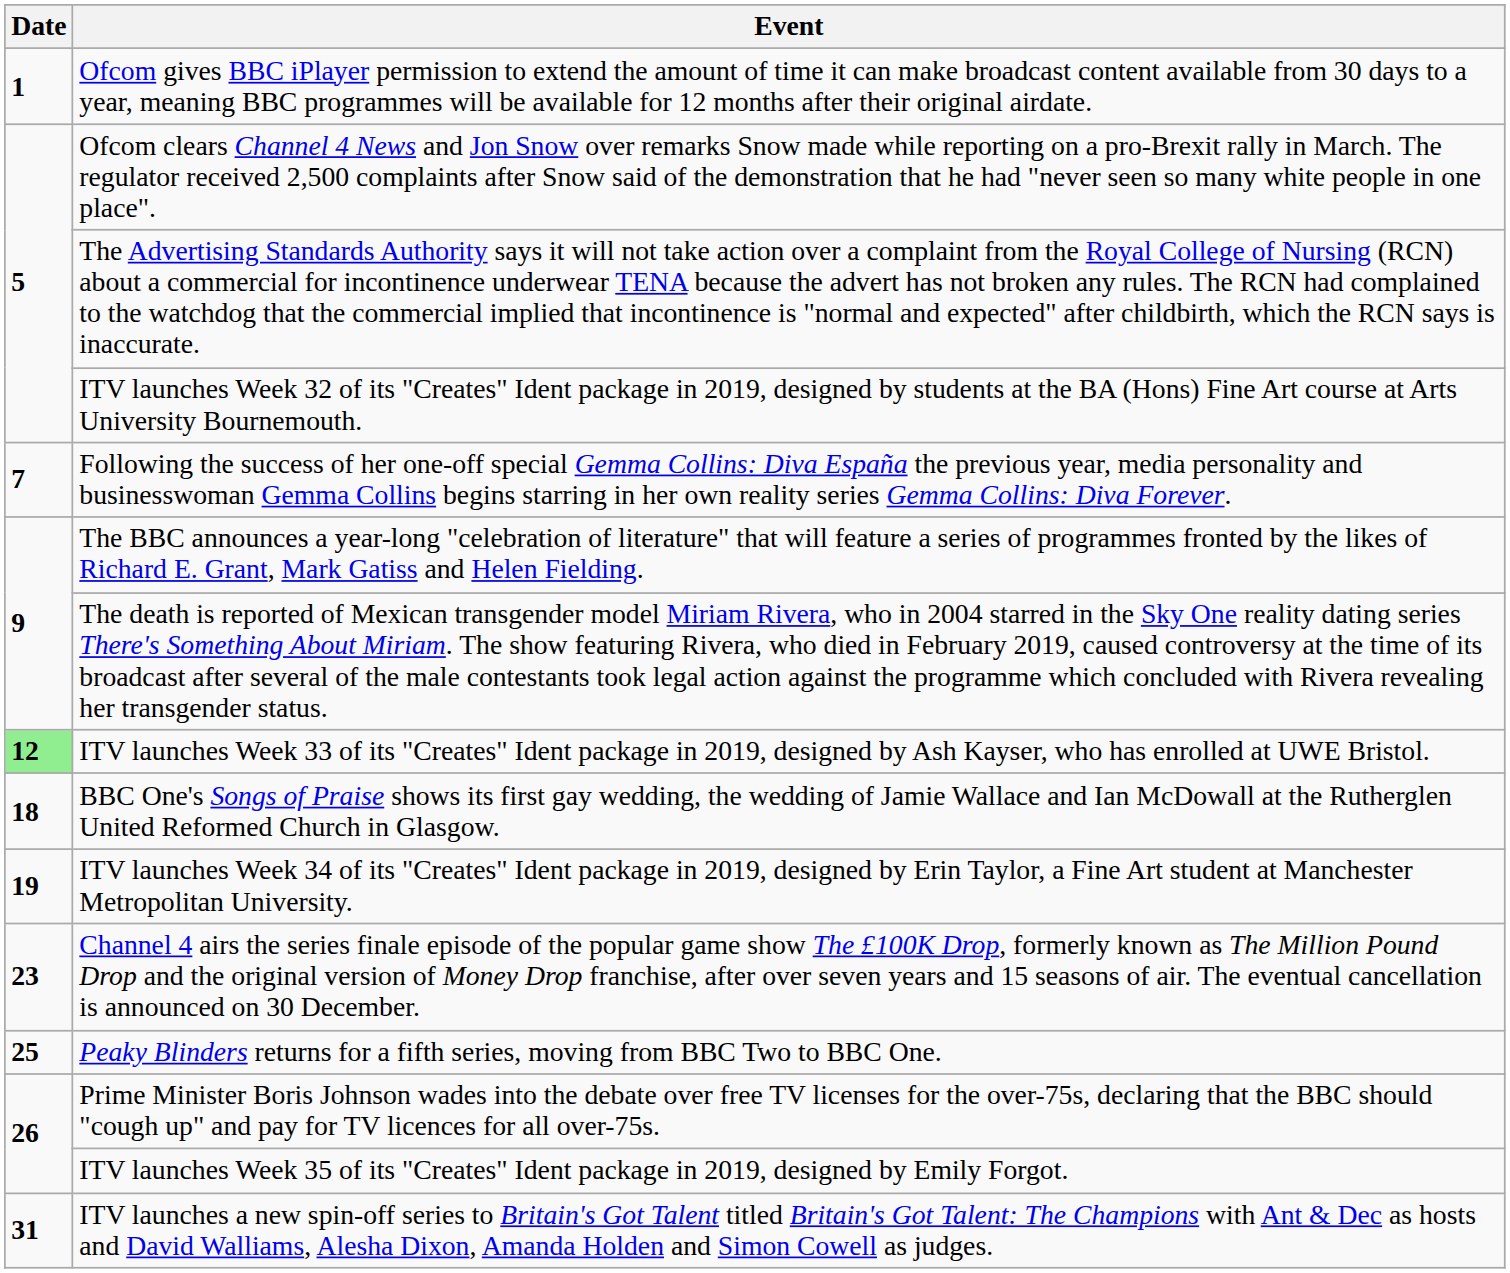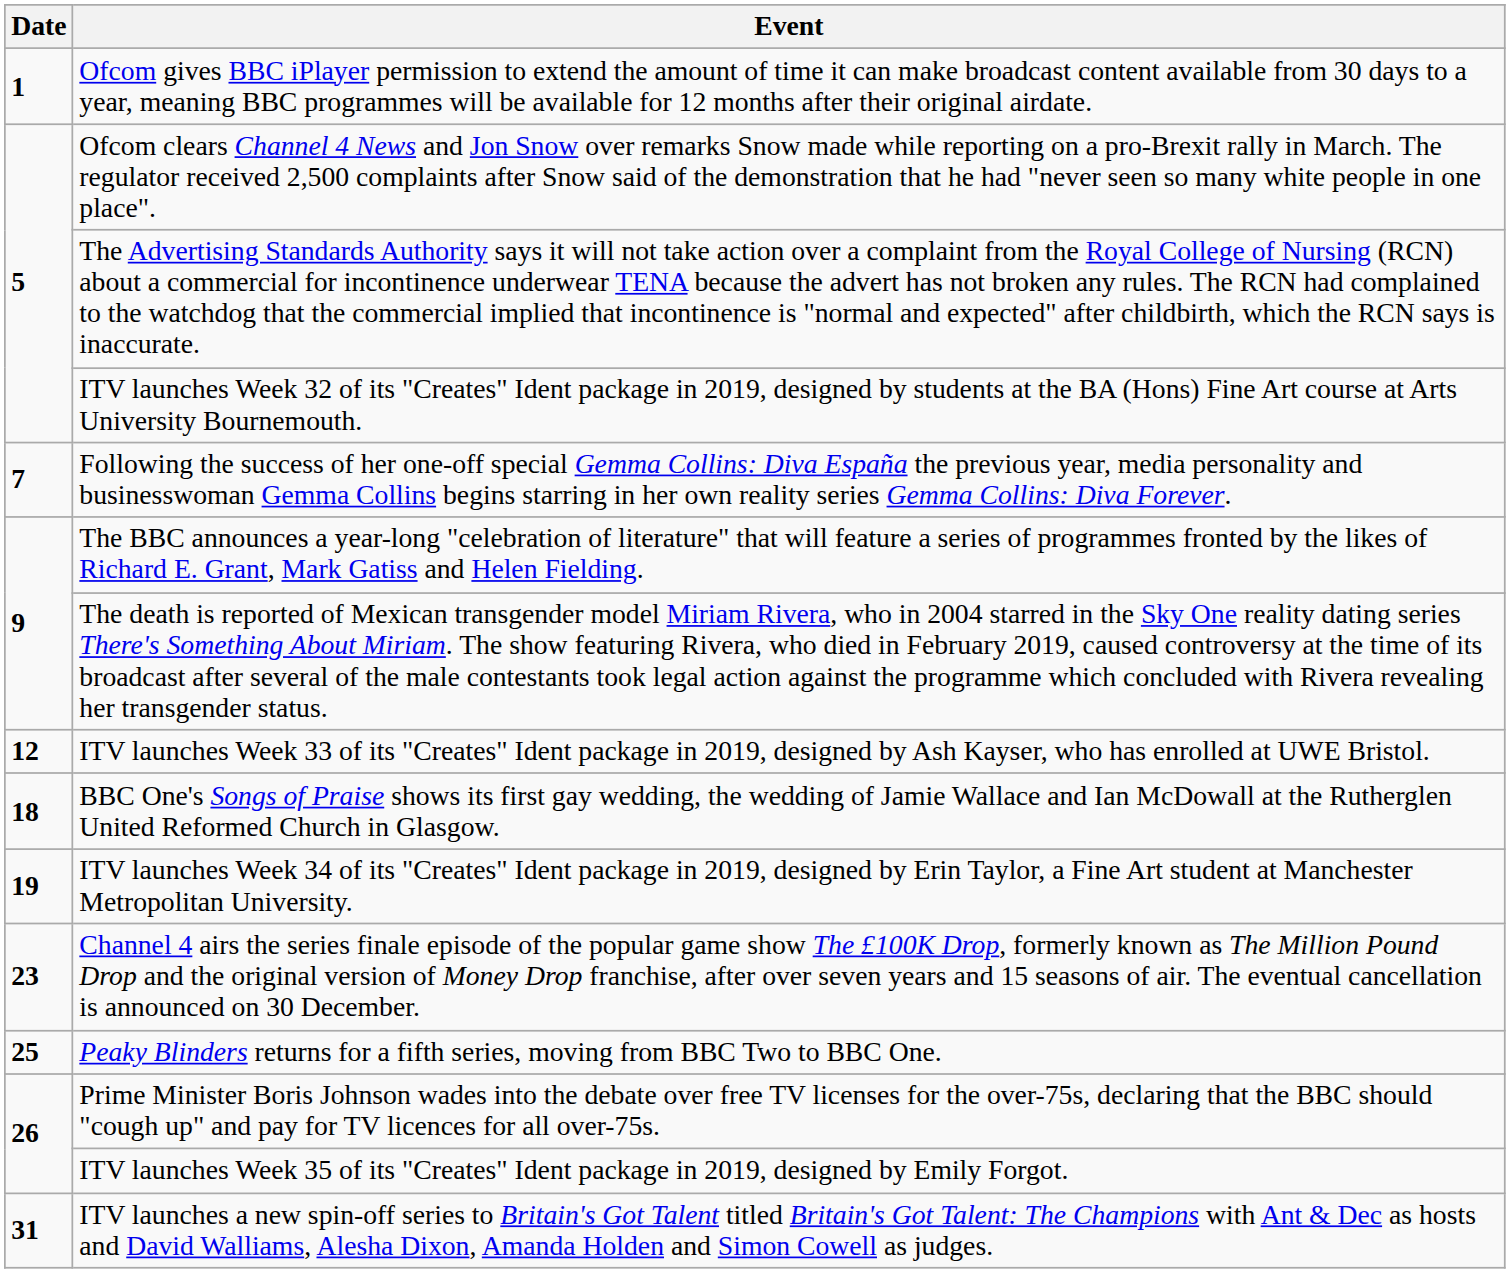(25, 751) lightgreen background -> (25, 751) no background
